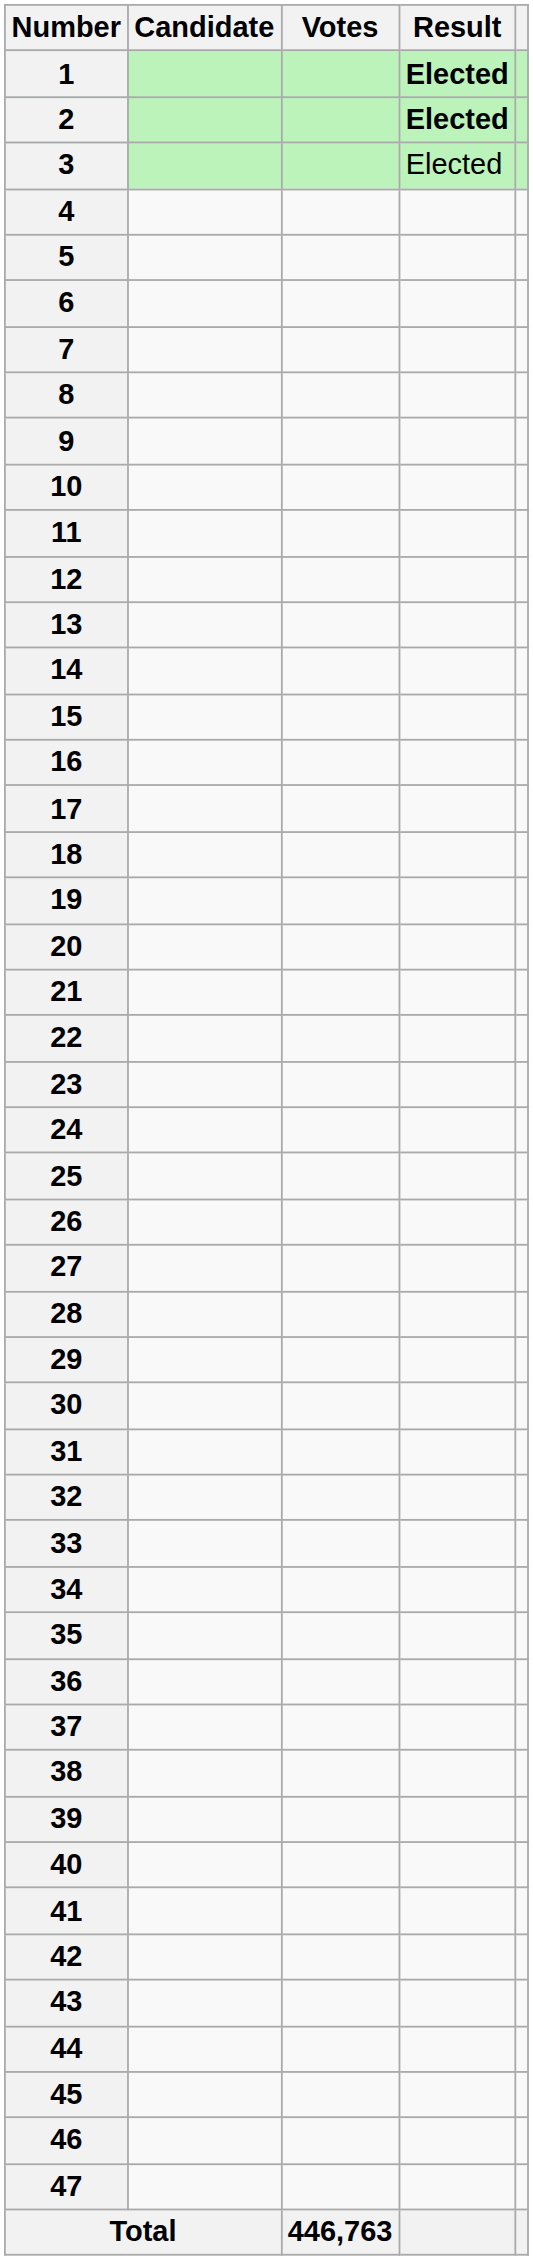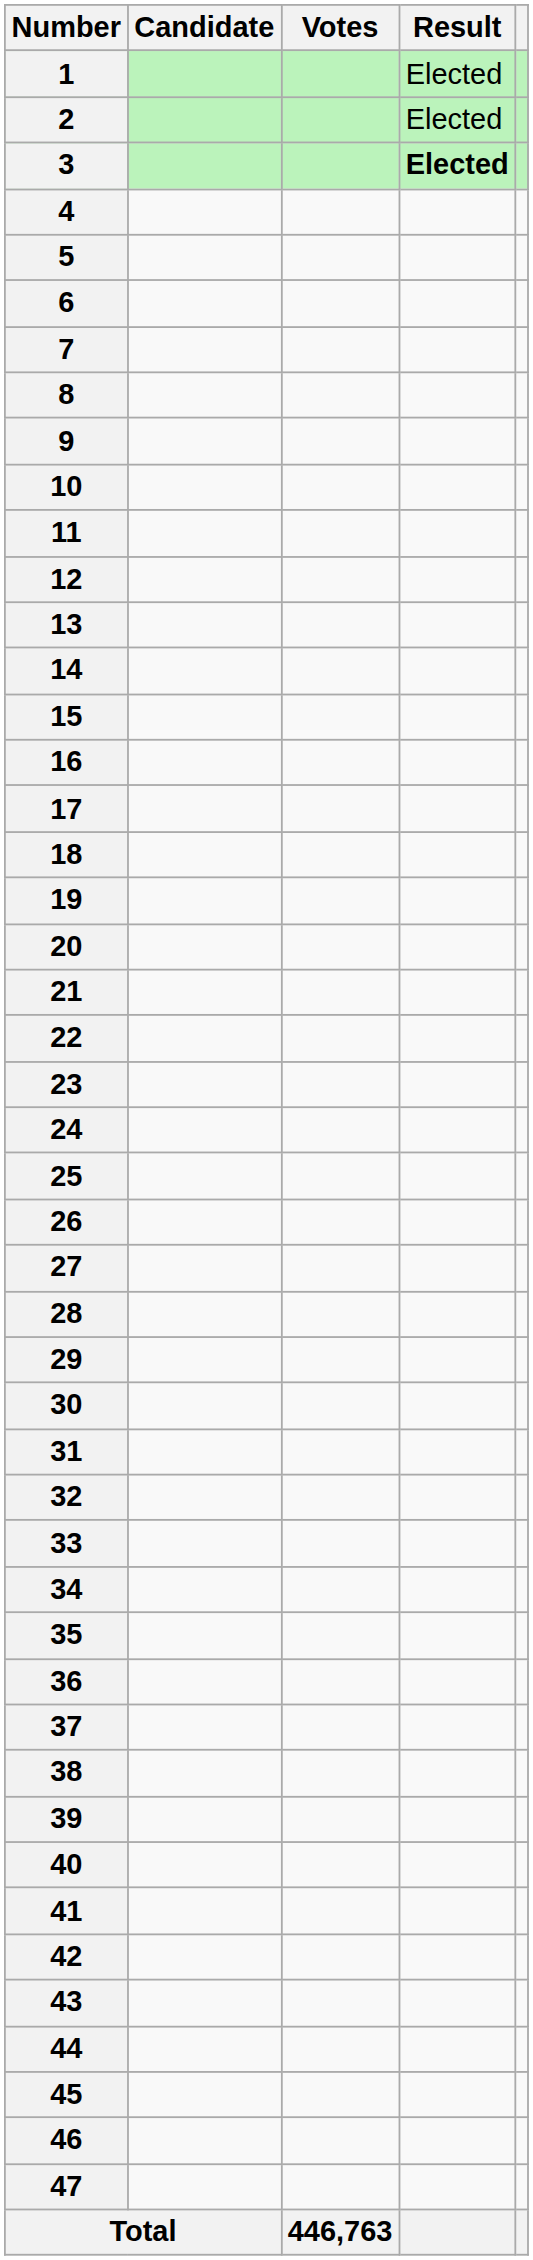(457, 73) bold -> (454, 73) normal
(457, 119) bold -> (454, 119) normal
(454, 165) normal -> (457, 165) bold
